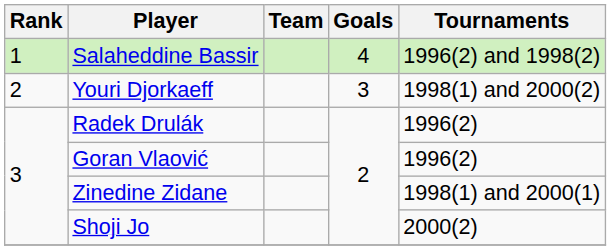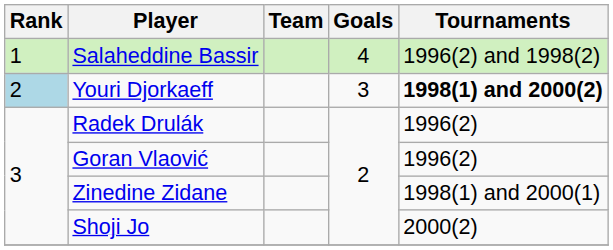(16, 90) no background -> (16, 90) lightblue background
(502, 90) normal -> (503, 90) bold
